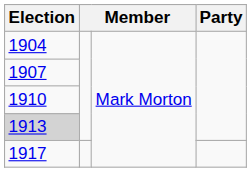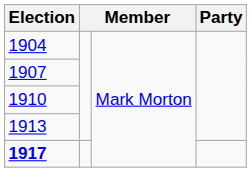(28, 126) lightgrey background -> (28, 126) no background
(28, 153) normal -> (28, 153) bold
